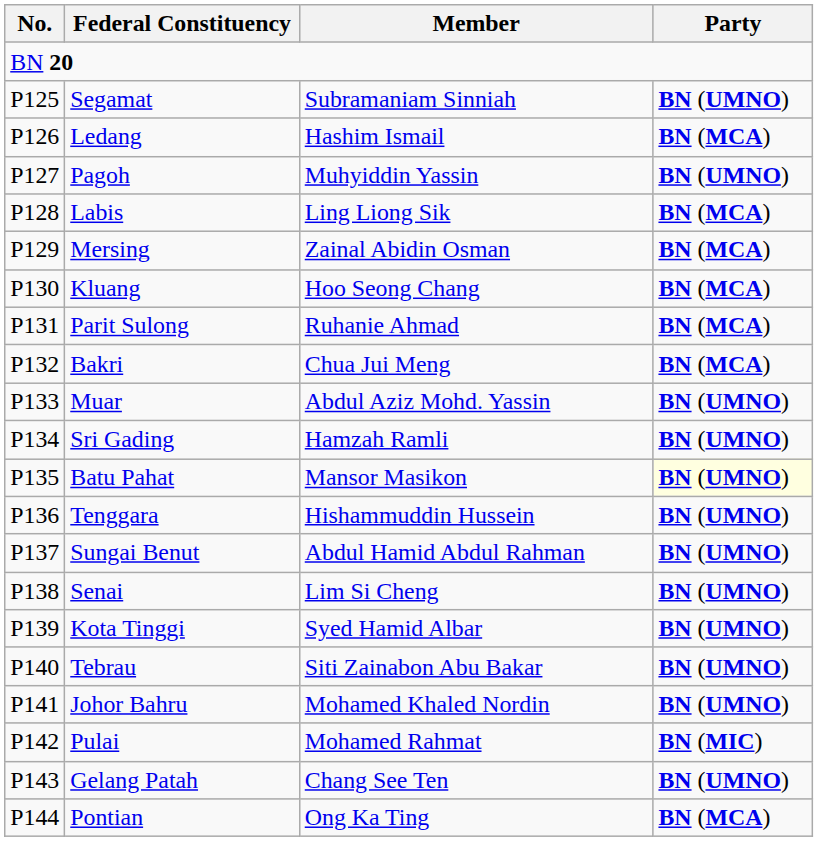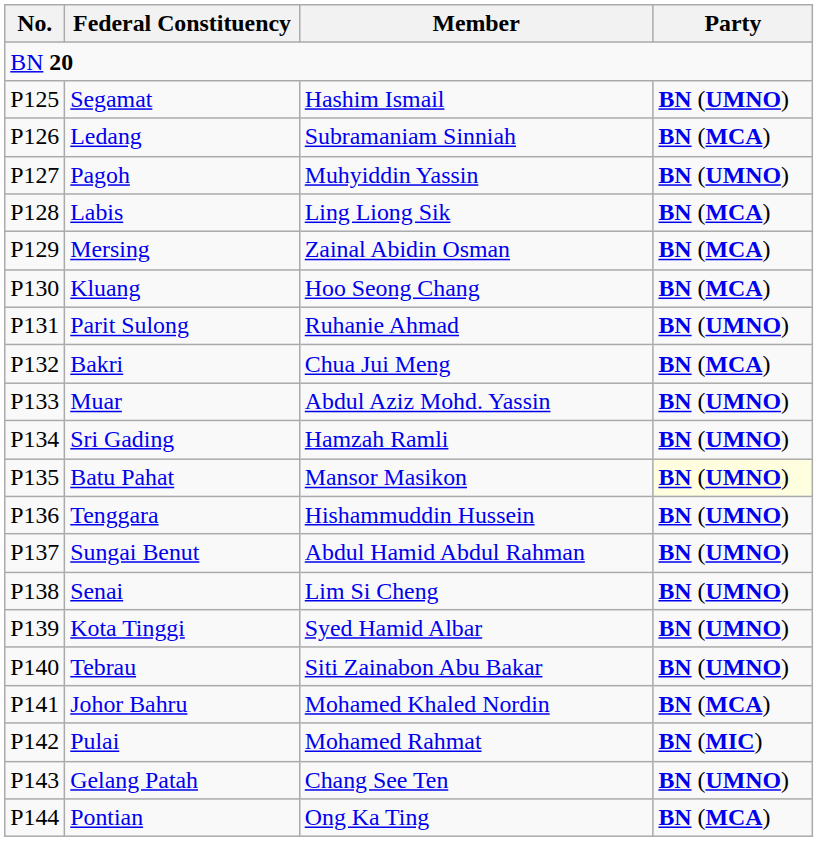(410, 99) Subramaniam Sinniah -> (375, 99) Hashim Ismail
(375, 136) Hashim Ismail -> (410, 136) Subramaniam Sinniah
(714, 325) BN (MCA) -> (724, 325) BN (UMNO)
(724, 703) BN (UMNO) -> (714, 703) BN (MCA)
